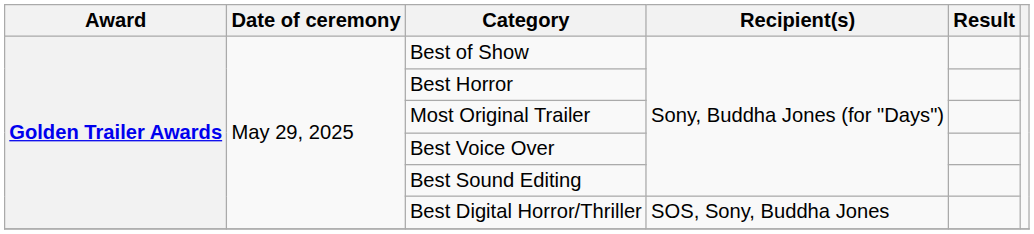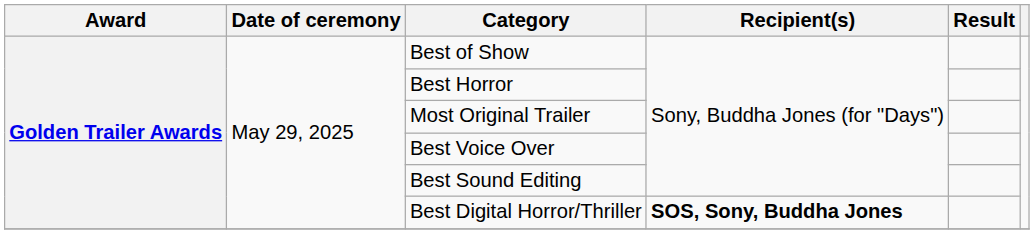(770, 212) normal -> (777, 212) bold
